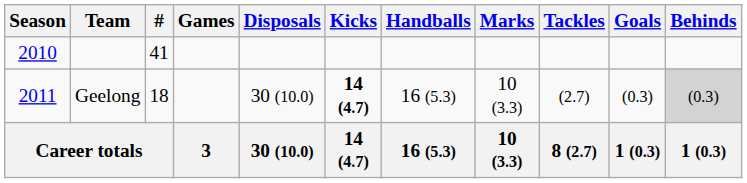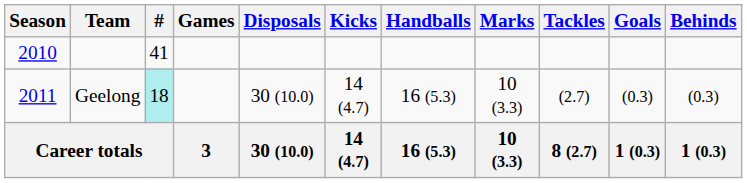(159, 95) no background -> (159, 95) paleturquoise background
(353, 95) bold -> (353, 95) normal
(703, 97) lightgrey background -> (703, 97) no background
